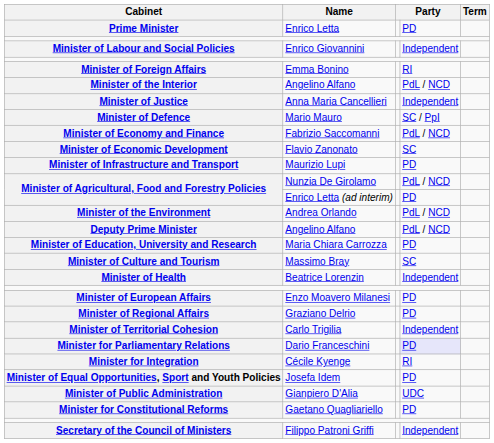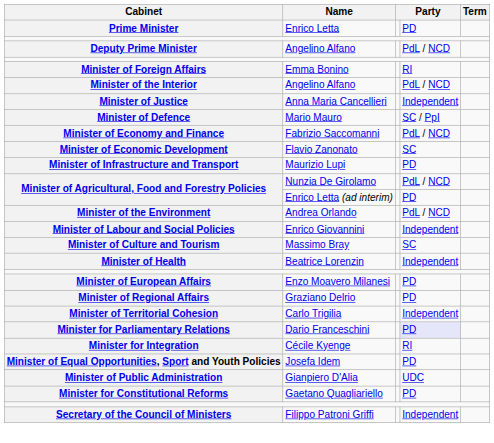rows swapped: (144, 229) <-> (144, 49)
- row: (144, 245)
